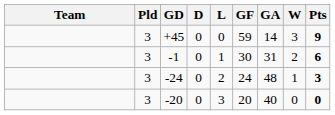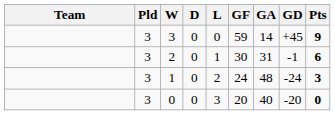columns swapped: (295, 15) <-> (174, 15)
